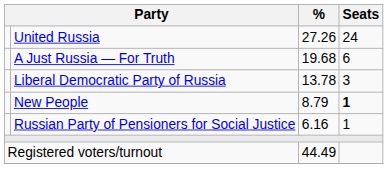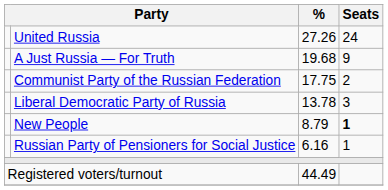(346, 59) 6 -> (346, 59) 9
+ row: (147, 80)
